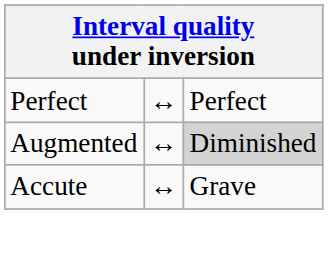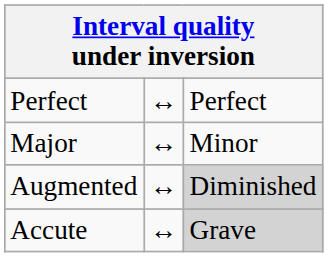+ row: (44, 143)
(223, 186) no background -> (223, 229) lightgrey background
